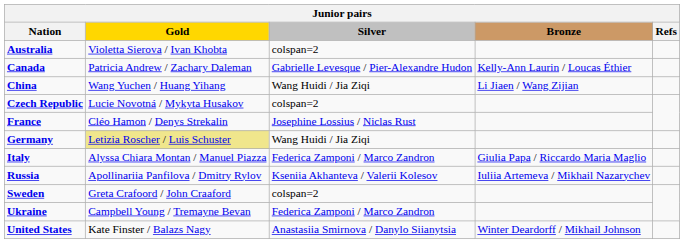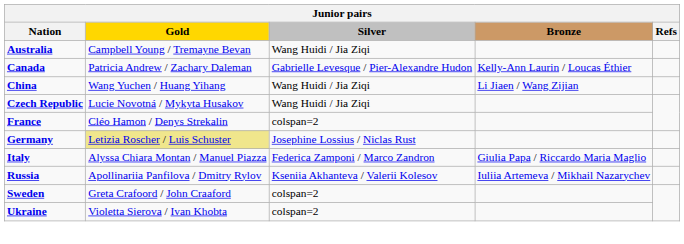(158, 49) Violetta Sierova / Ivan Khobta -> (170, 49) Campbell Young / Tremayne Bevan
(295, 49) colspan=2 -> (321, 49) Wang Huidi / Jia Ziqi
(295, 103) colspan=2 -> (321, 103) Wang Huidi / Jia Ziqi
(344, 121) Josephine Lossius / Niclas Rust -> (295, 121) colspan=2
(321, 139) Wang Huidi / Jia Ziqi -> (344, 139) Josephine Lossius / Niclas Rust
(170, 211) Campbell Young / Tremayne Bevan -> (158, 211) Violetta Sierova / Ivan Khobta
(353, 211) Federica Zamponi / Marco Zandron -> (295, 211) colspan=2
- row: (39, 229)
